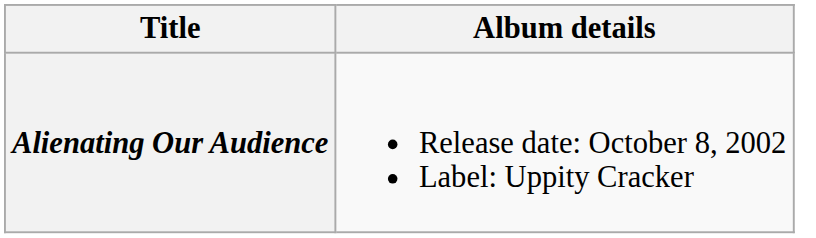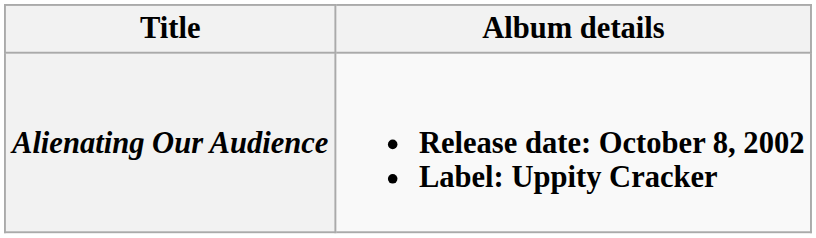(564, 160) normal -> (573, 160) bold
